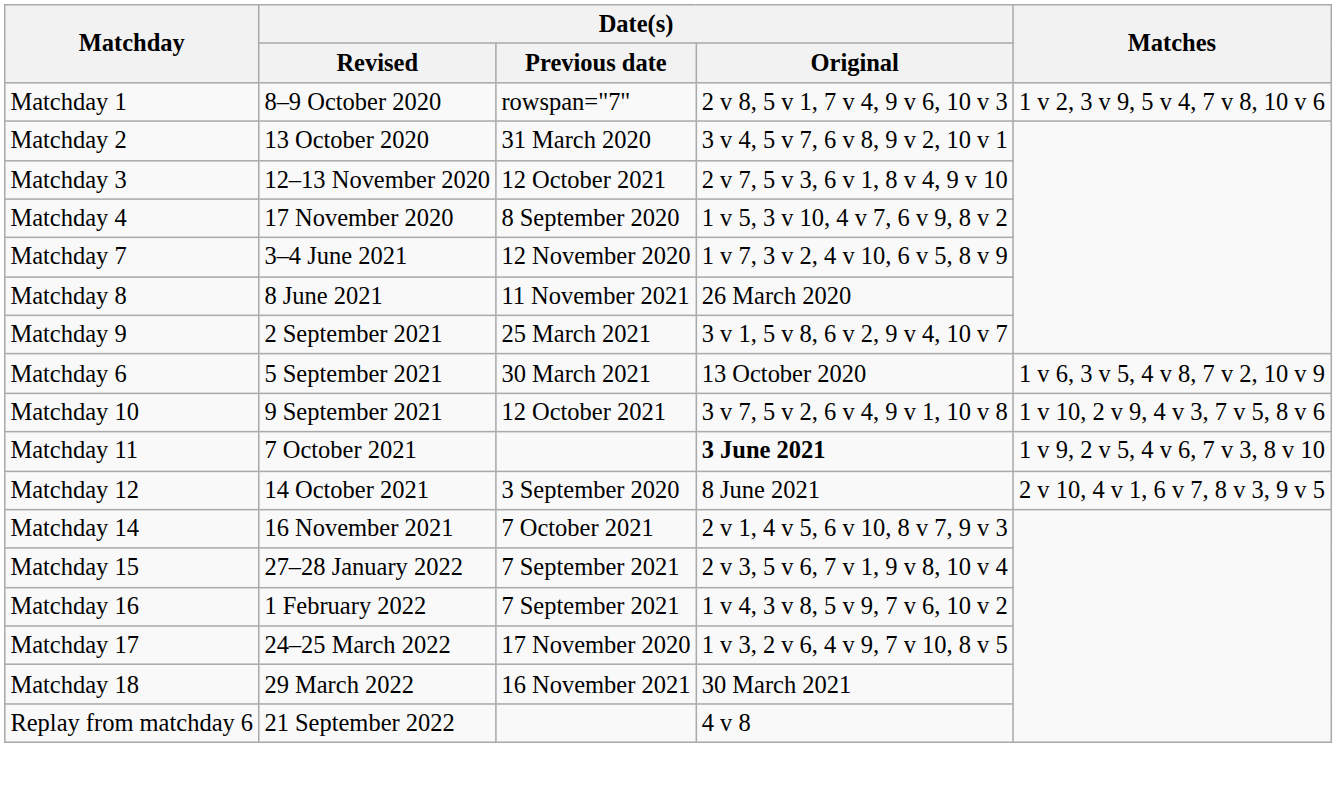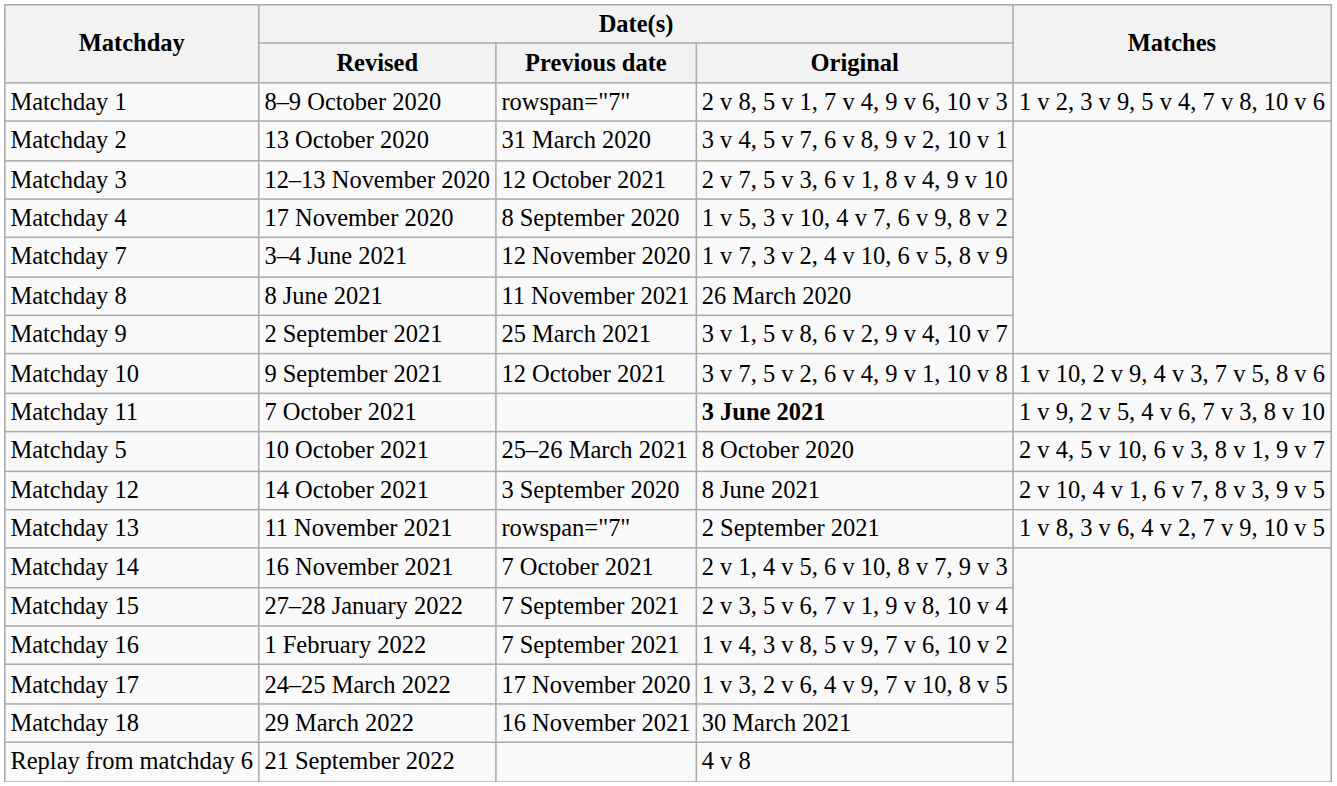- row: (69, 373)
+ row: (69, 450)
+ row: (75, 528)
